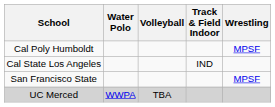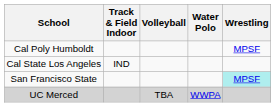columns swapped: (205, 22) <-> (121, 22)
(247, 79) no background -> (247, 79) paleturquoise background
